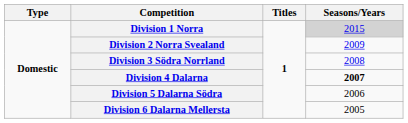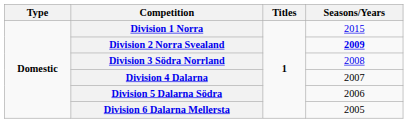(354, 28) lightgrey background -> (354, 28) no background
(354, 45) normal -> (354, 45) bold
(354, 77) bold -> (354, 77) normal
